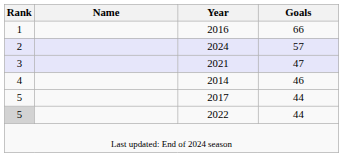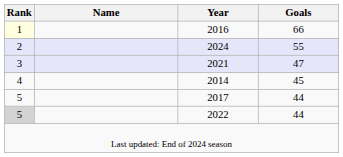(19, 30) no background -> (19, 30) lightyellow background
(298, 47) 57 -> (298, 47) 55
(298, 81) 46 -> (298, 81) 45
